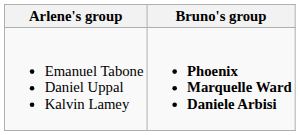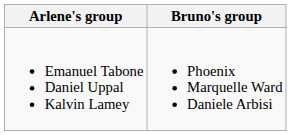(221, 87) bold -> (216, 87) normal
